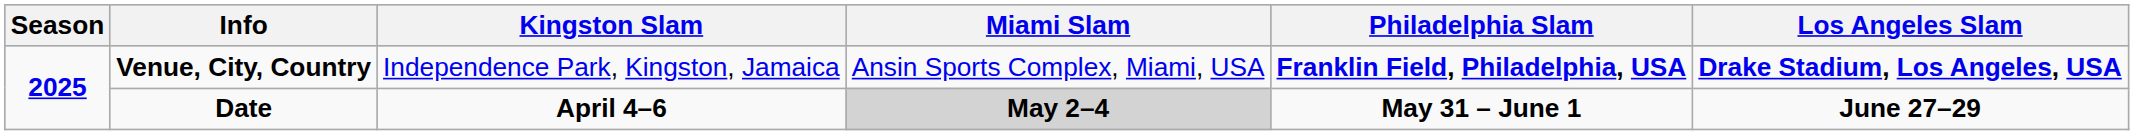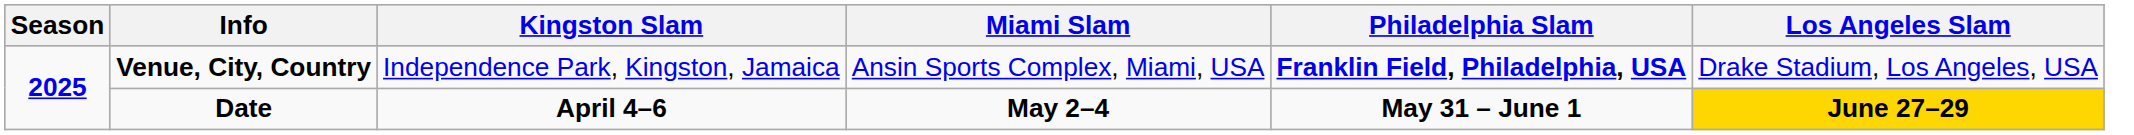(1910, 66) bold -> (1898, 66) normal
(1058, 108) lightgrey background -> (1058, 108) no background
(1910, 108) no background -> (1898, 108) gold background
